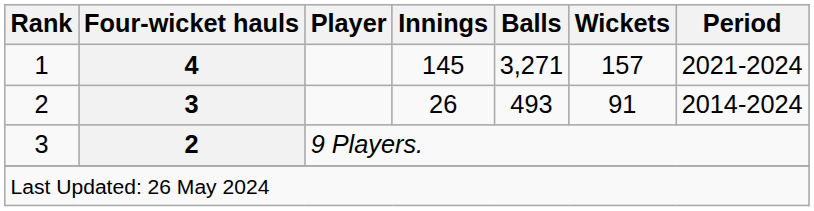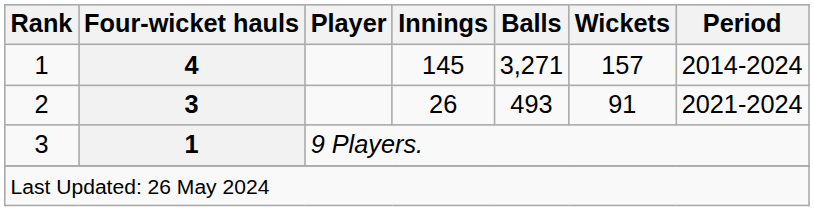(742, 64) 2021-2024 -> (742, 64) 2014-2024
(742, 104) 2014-2024 -> (742, 104) 2021-2024
(192, 144) 2 -> (192, 144) 1
